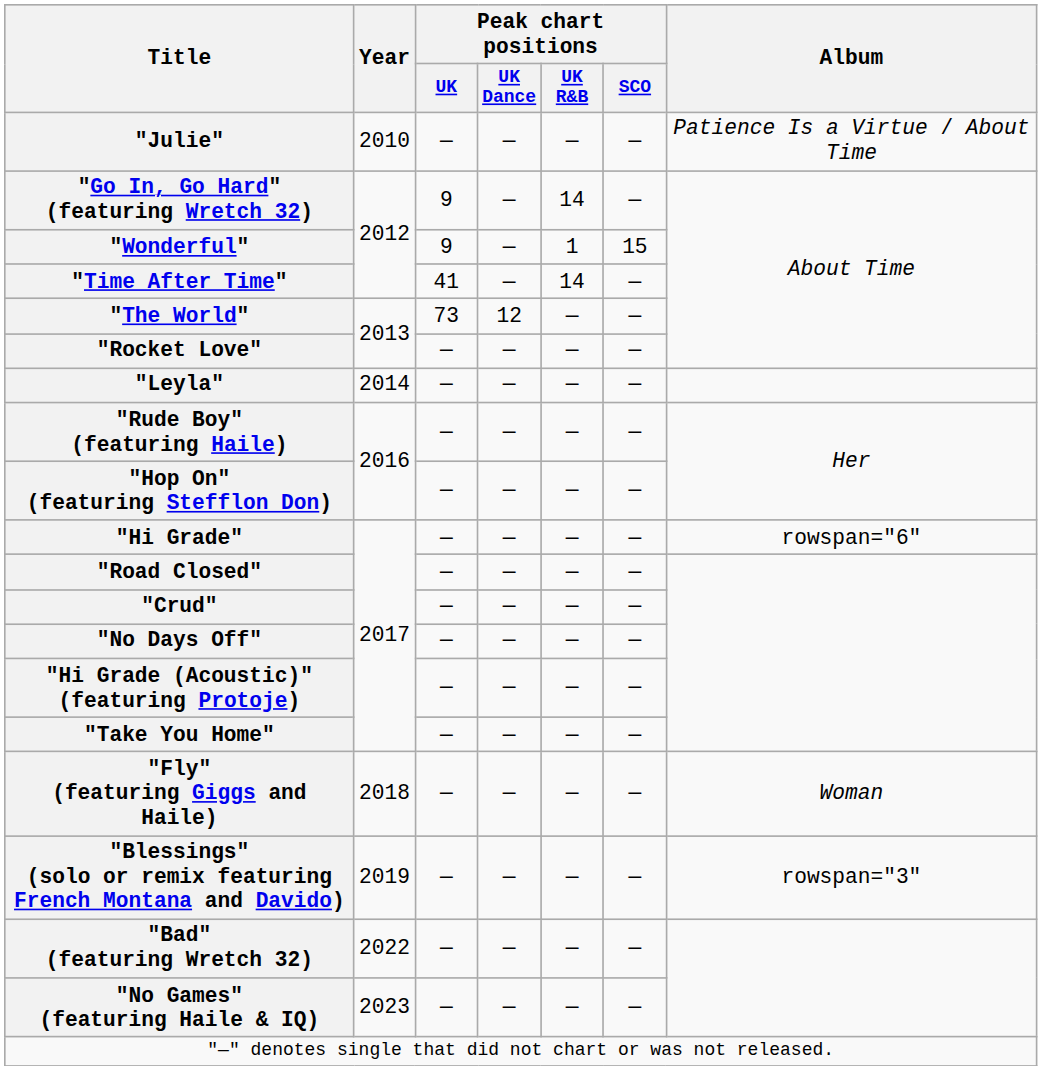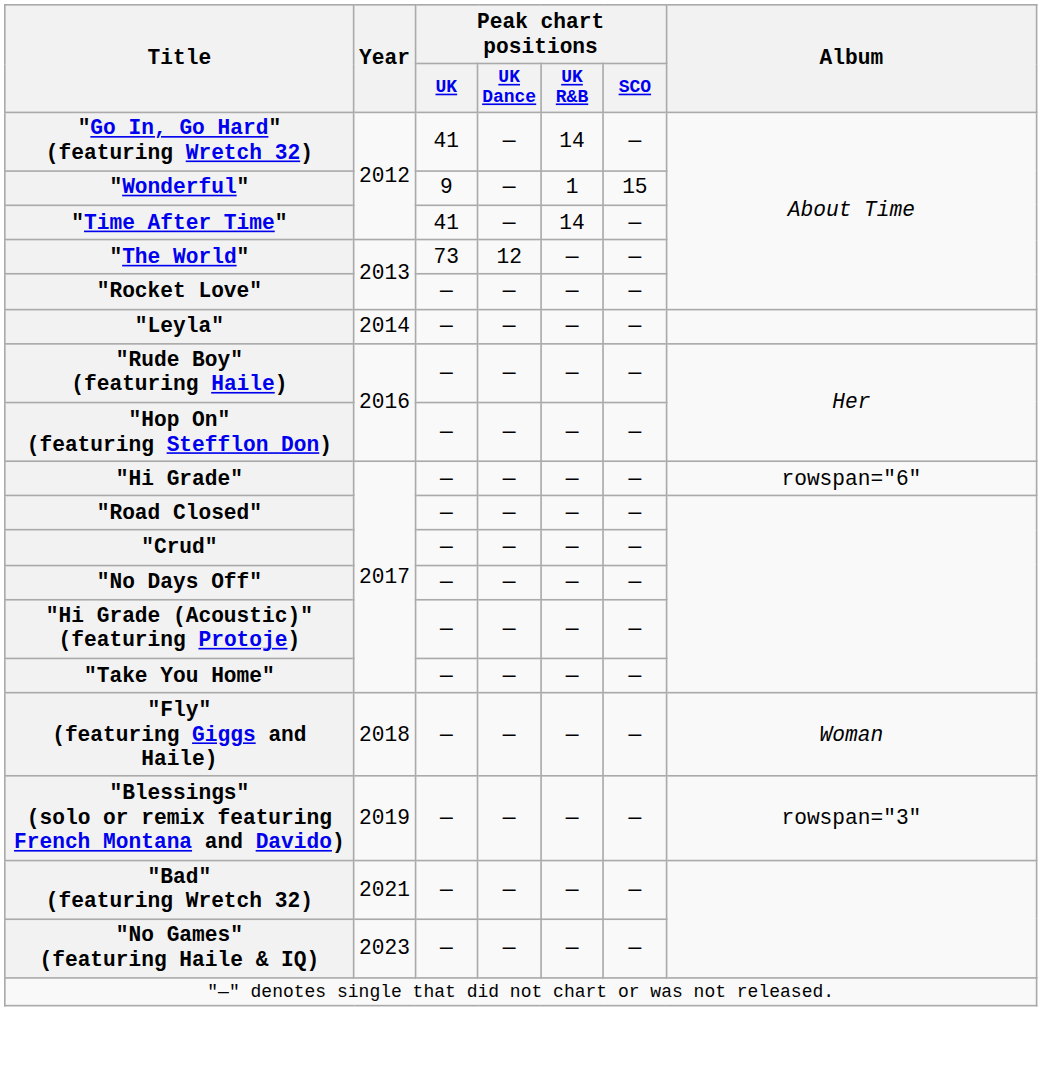- row: (179, 141)
(446, 200) 9 -> (446, 141) 41
(384, 948) 2022 -> (384, 889) 2021
